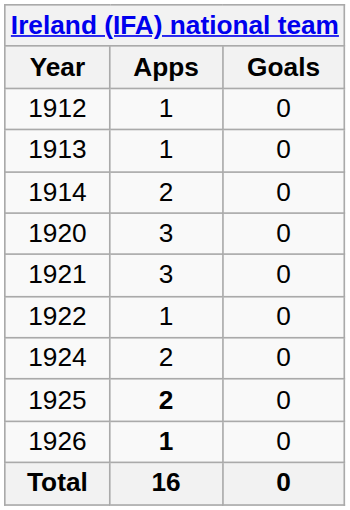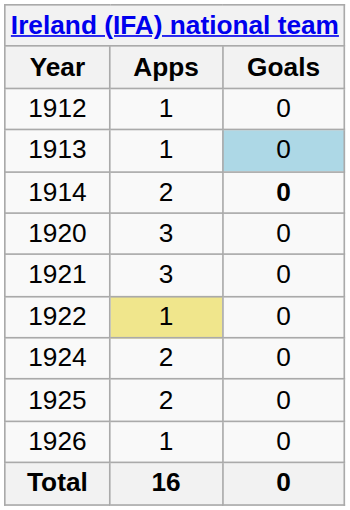(284, 150) no background -> (284, 150) lightblue background
(284, 191) normal -> (284, 191) bold
(166, 316) no background -> (166, 316) khaki background
(166, 399) bold -> (166, 399) normal
(166, 441) bold -> (166, 441) normal
